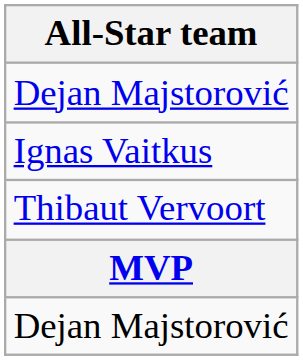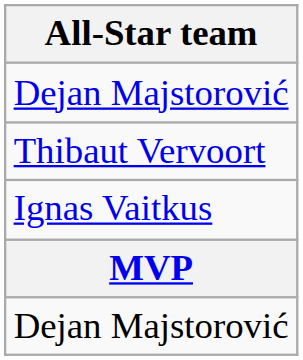(113, 150) Ignas Vaitkus -> (140, 150) Thibaut Vervoort
(140, 208) Thibaut Vervoort -> (113, 208) Ignas Vaitkus
